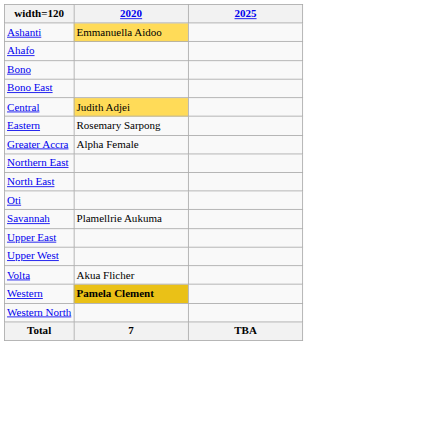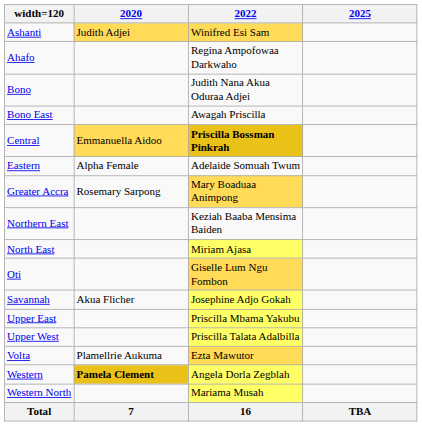+ column: (246, 13)
(119, 32) Emmanuella Aidoo -> (103, 32) Judith Adjei
(103, 107) Judith Adjei -> (119, 140) Emmanuella Aidoo
(119, 125) Rosemary Sarpong -> (108, 166) Alpha Female
(108, 144) Alpha Female -> (119, 191) Rosemary Sarpong
(119, 219) Plamellrie Aukuma -> (105, 299) Akua Flicher
(105, 275) Akua Flicher -> (119, 355) Plamellrie Aukuma
